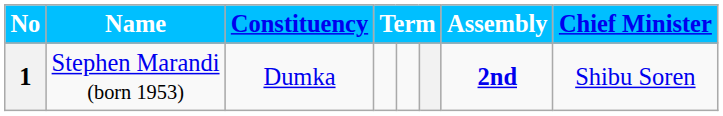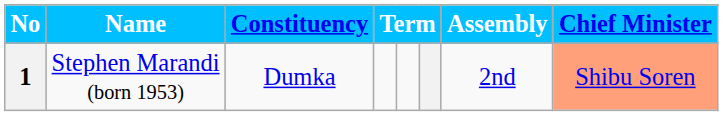(497, 76) bold -> (497, 76) normal
(635, 76) no background -> (635, 76) lightsalmon background
